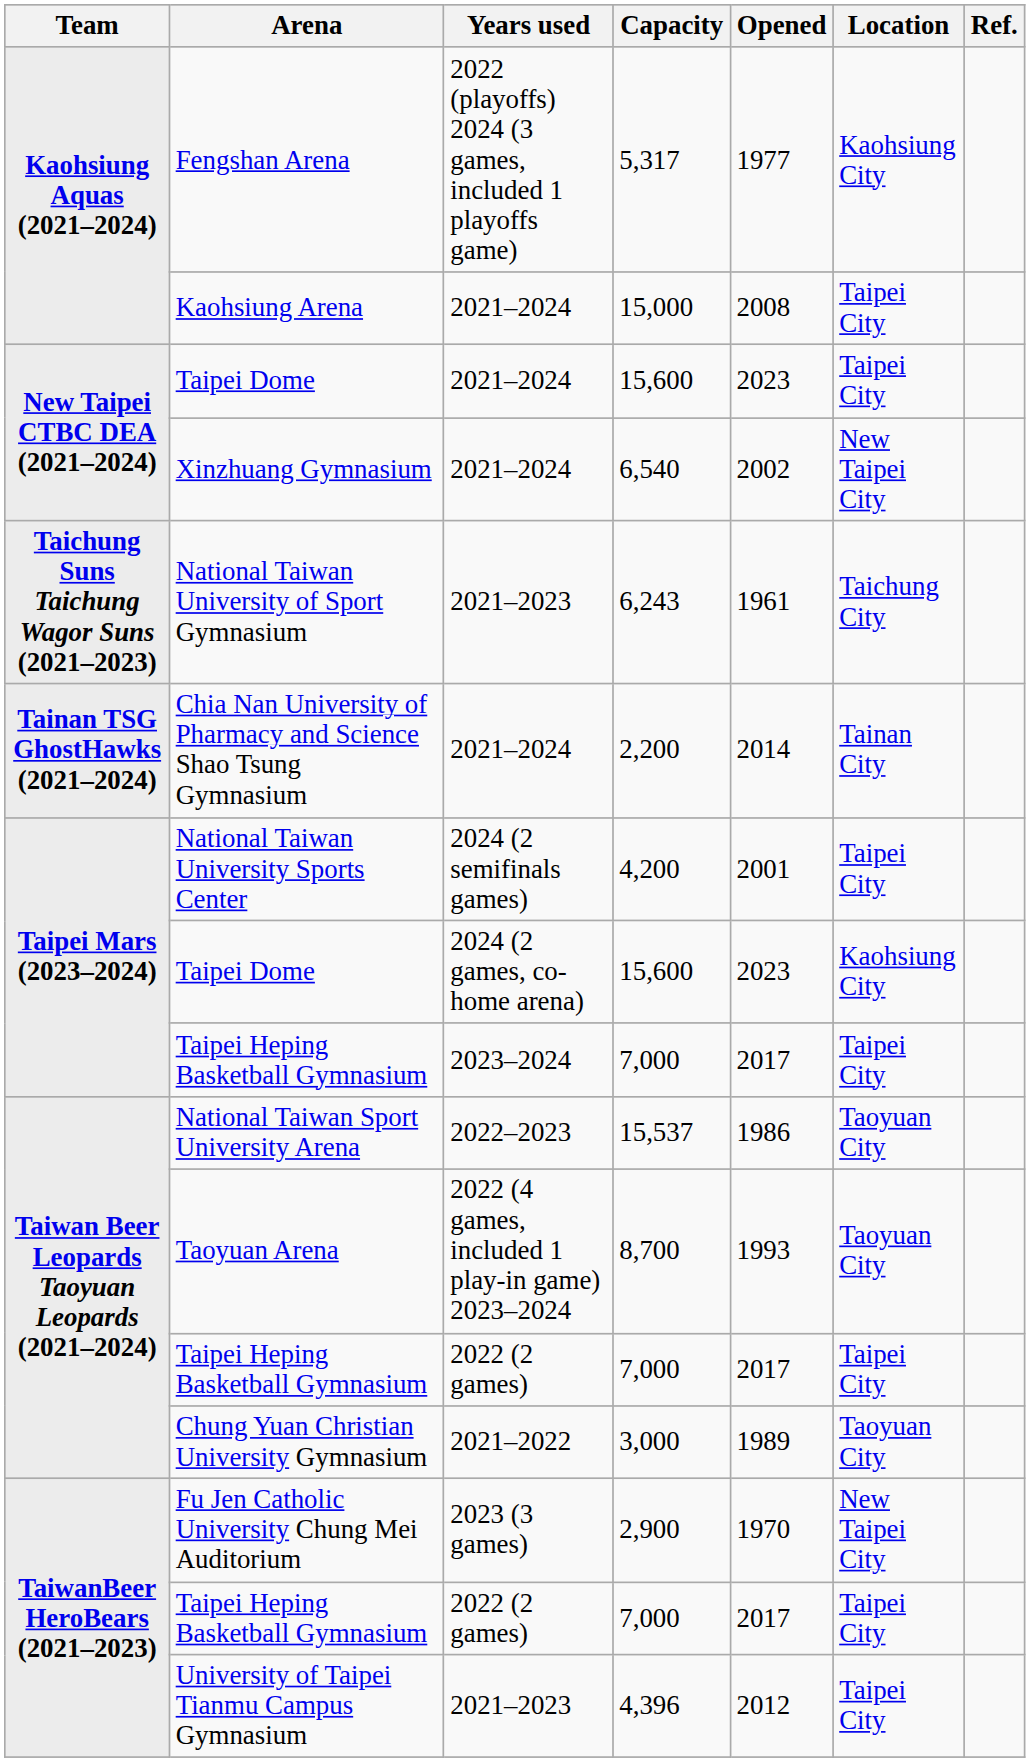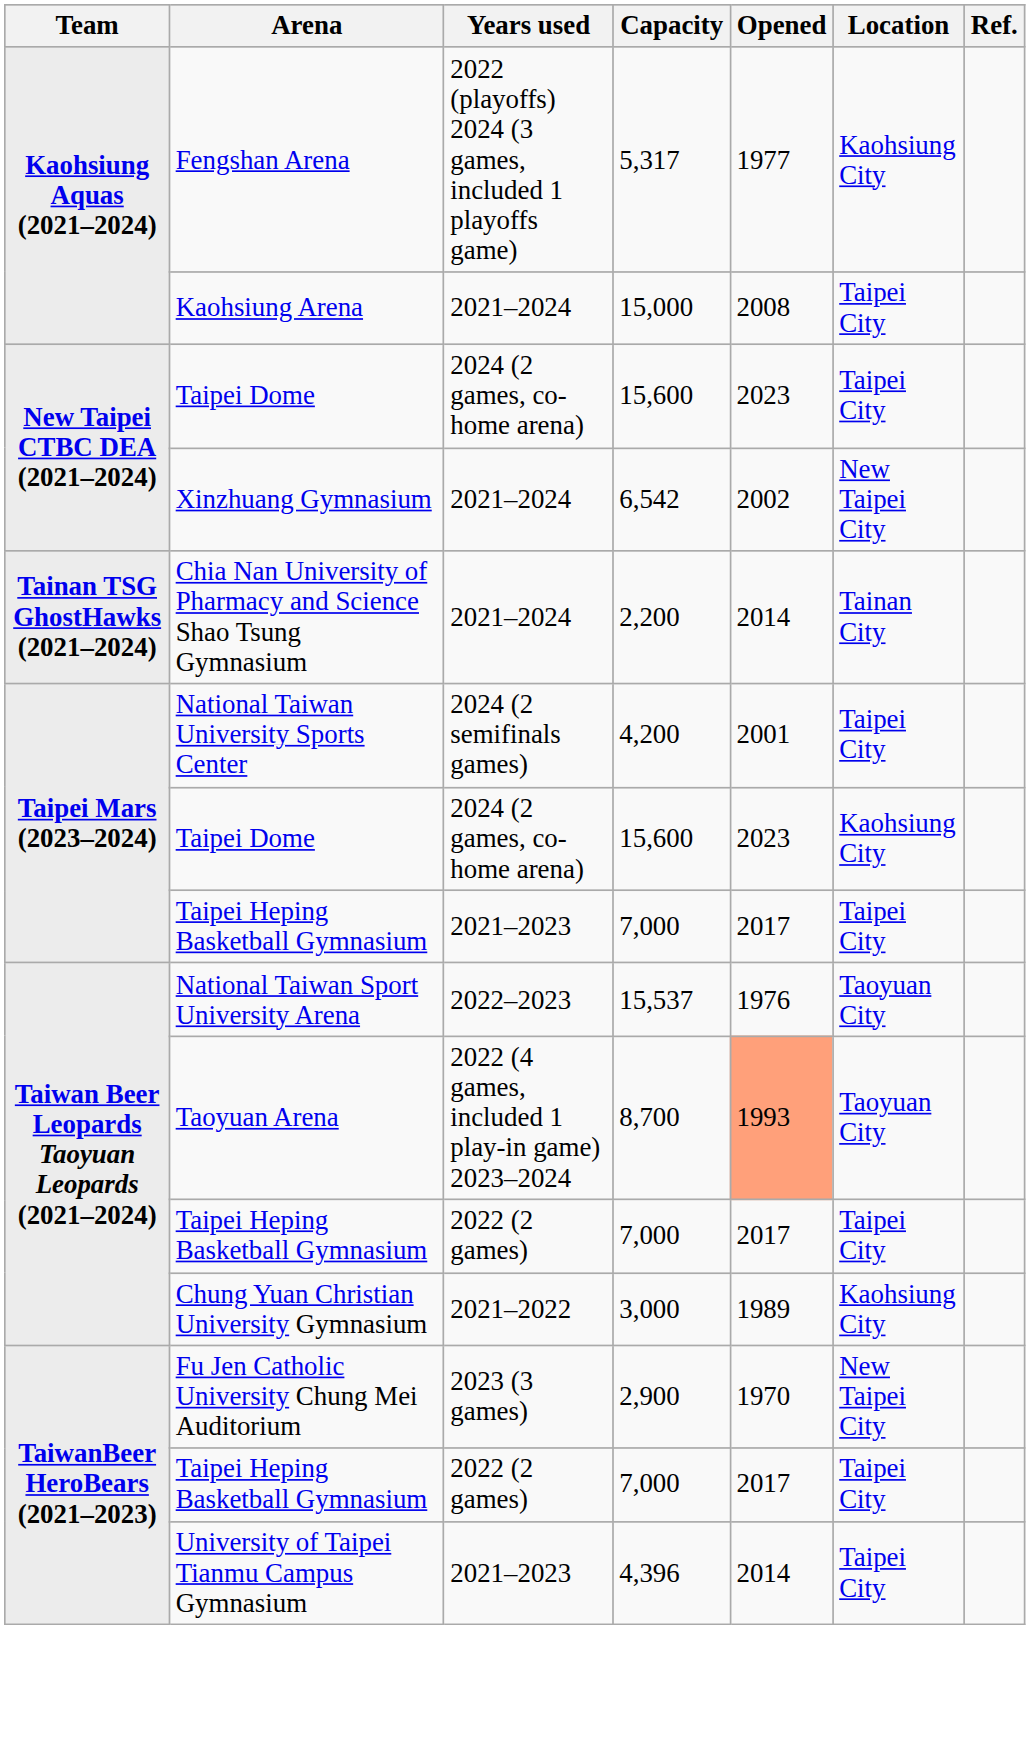(511, 380) 2021–2024 -> (517, 395) 2024 (2 games, co-home arena)
(649, 468) 6,540 -> (649, 498) 6,542
- row: (87, 601)
(511, 1059) 2023–2024 -> (511, 926) 2021–2023
(763, 1132) 1986 -> (763, 999) 1976
(763, 1250) no background -> (763, 1117) lightsalmon background
(885, 1441) Taoyuan City -> (897, 1308) Kaohsiung City
(763, 1705) 2012 -> (763, 1572) 2014
